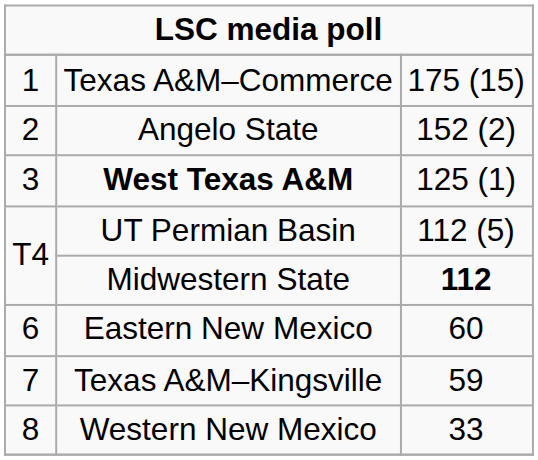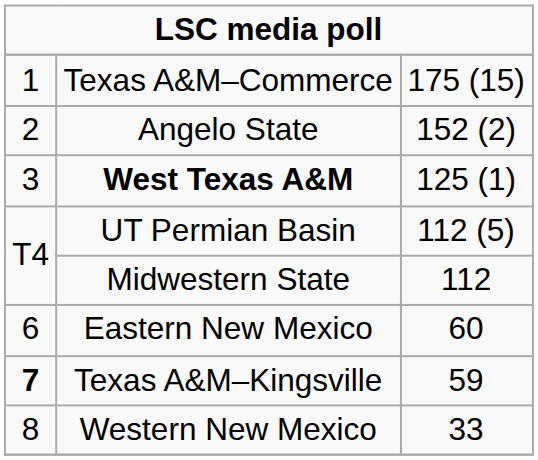(466, 279) bold -> (466, 279) normal
(31, 379) normal -> (31, 379) bold
